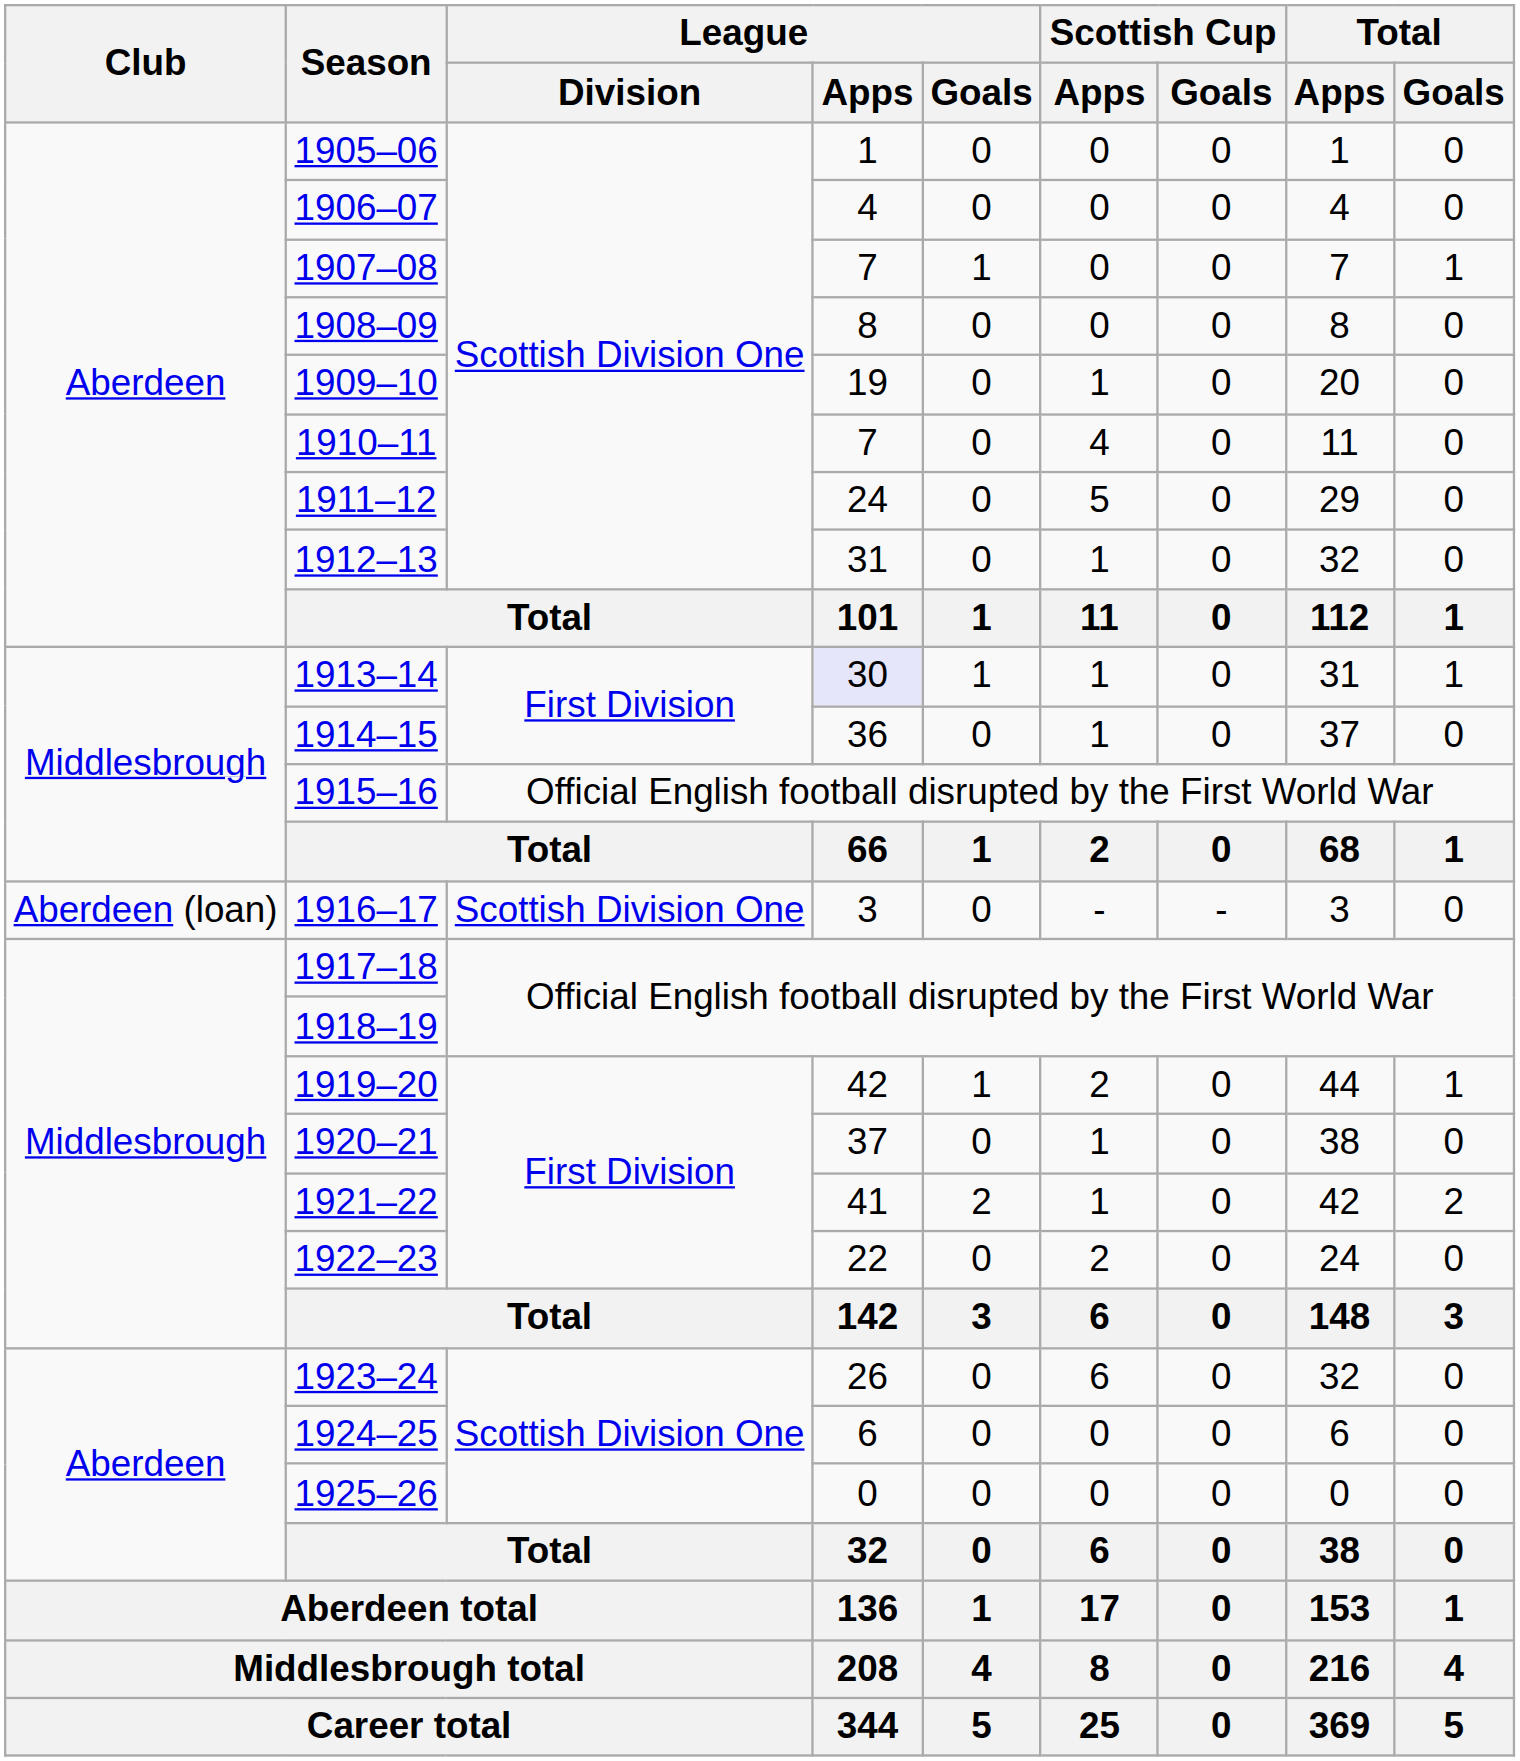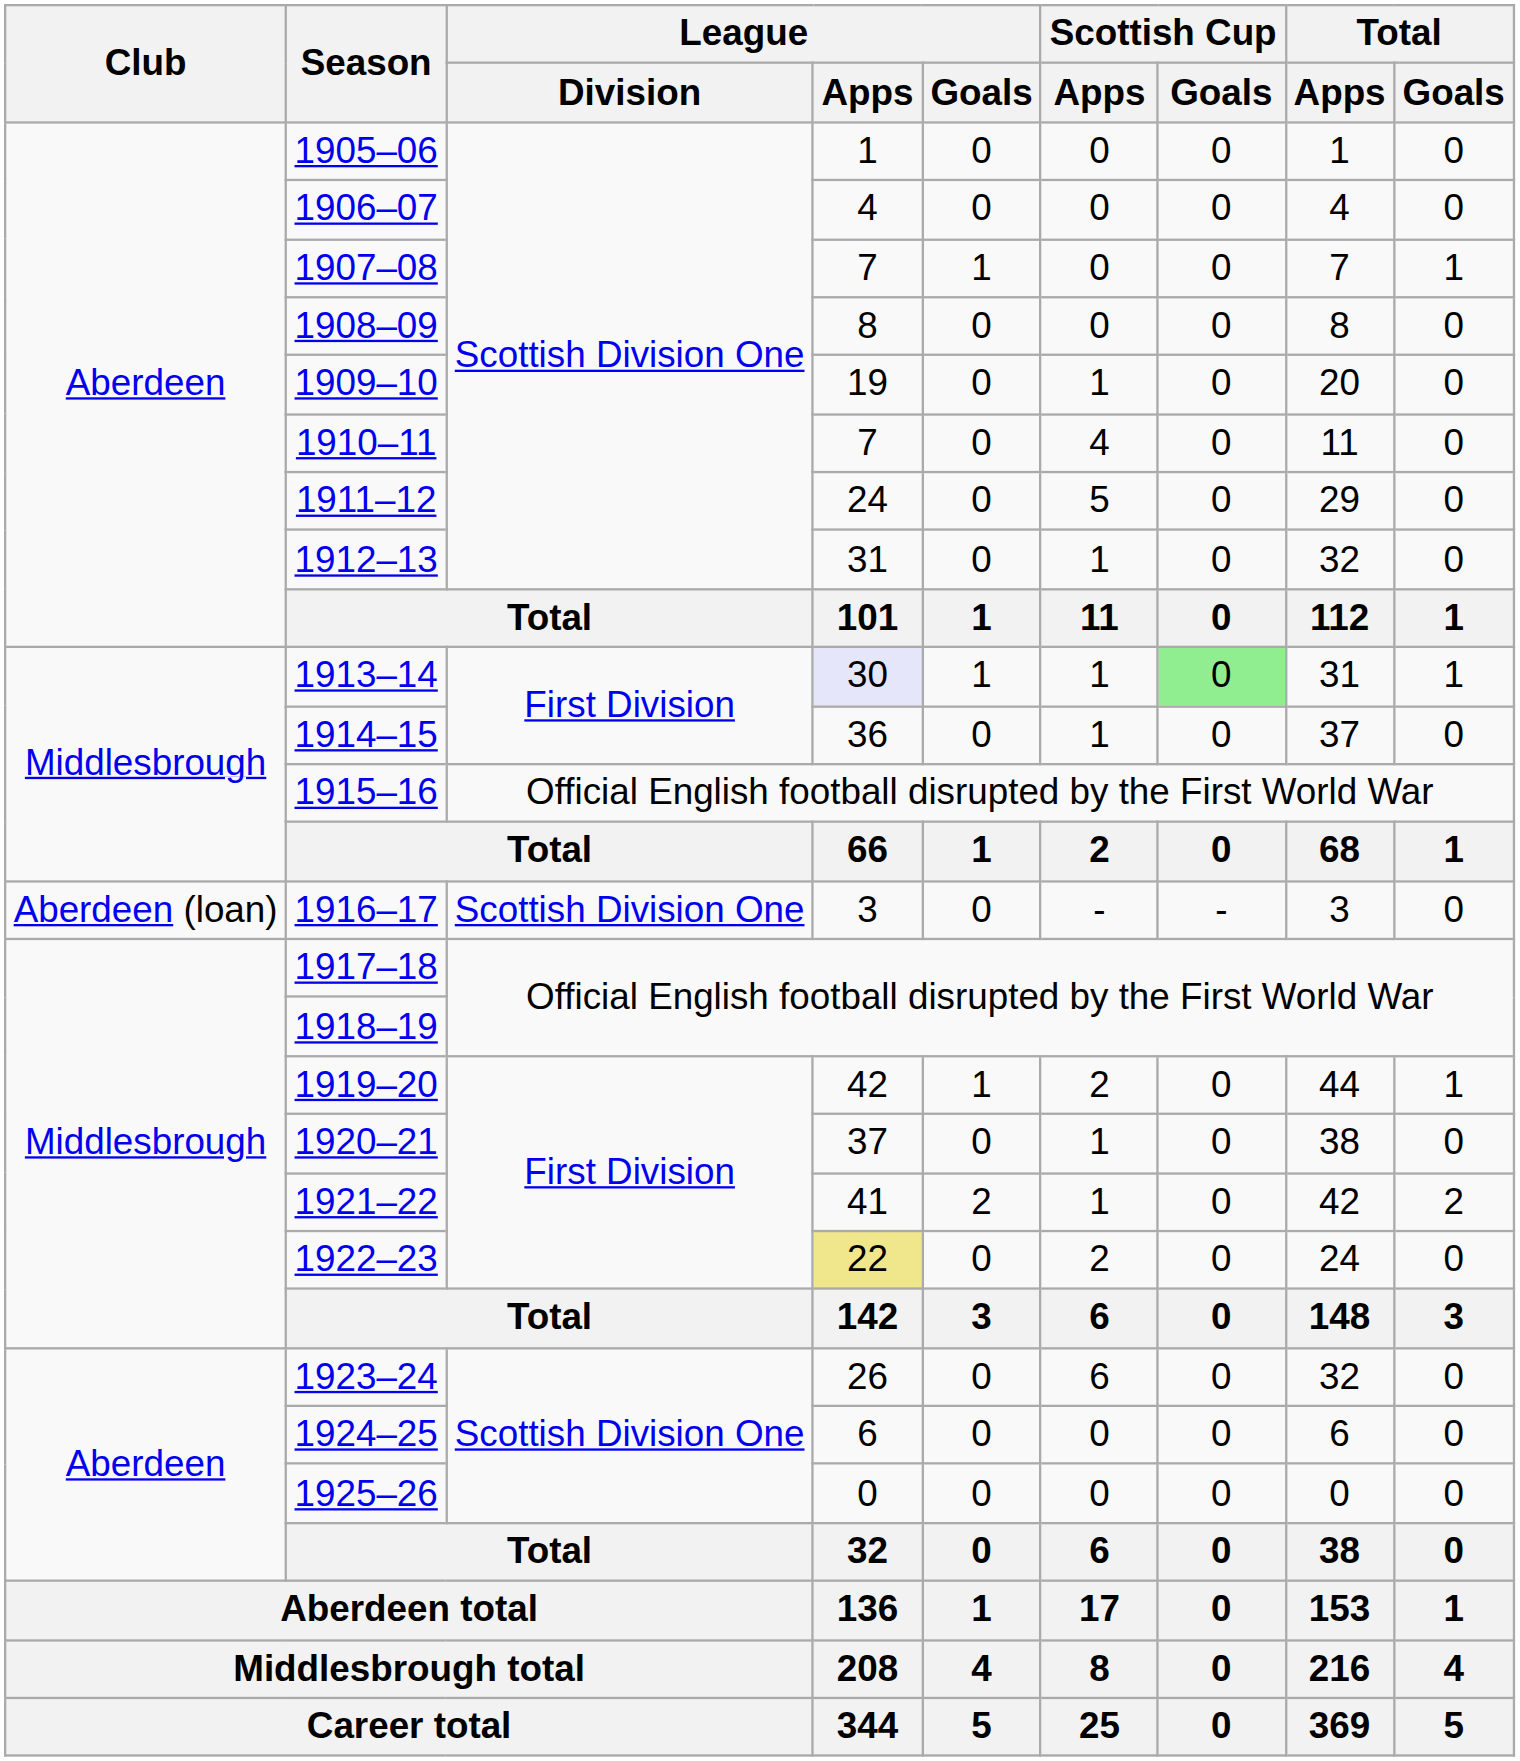(1221, 675) no background -> (1221, 675) lightgreen background
(867, 1259) no background -> (867, 1259) khaki background
